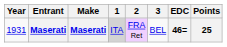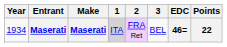(16, 30) 1931 -> (16, 30) 1934
(207, 30) 25 -> (207, 30) 22
